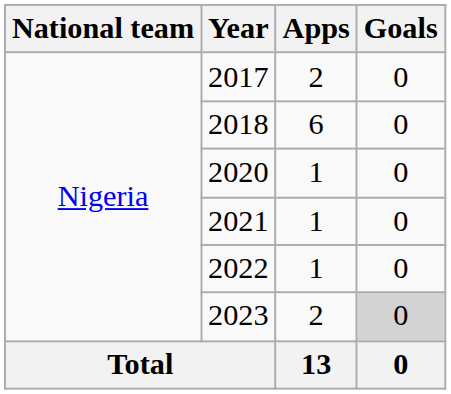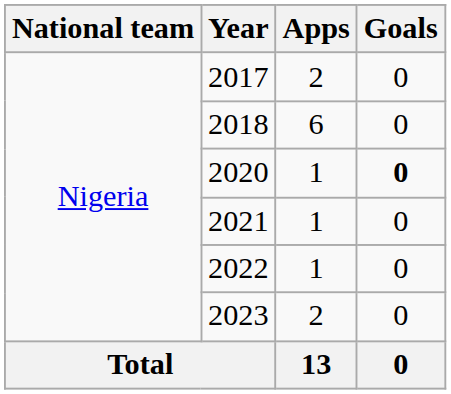(401, 172) normal -> (401, 172) bold
(401, 316) lightgrey background -> (401, 316) no background
